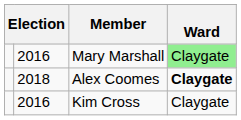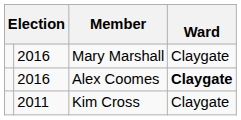(200, 56) lightgreen background -> (200, 56) no background
(34, 79) 2018 -> (34, 79) 2016
(34, 102) 2016 -> (33, 102) 2011
